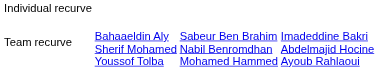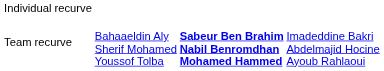(229, 49) normal -> (232, 49) bold
